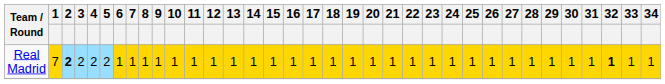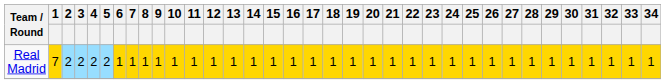(68, 61) bold -> (68, 61) normal
(611, 61) bold -> (611, 61) normal
